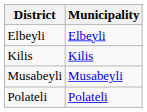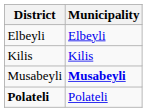(95, 76) normal -> (97, 76) bold
(27, 96) normal -> (28, 96) bold
